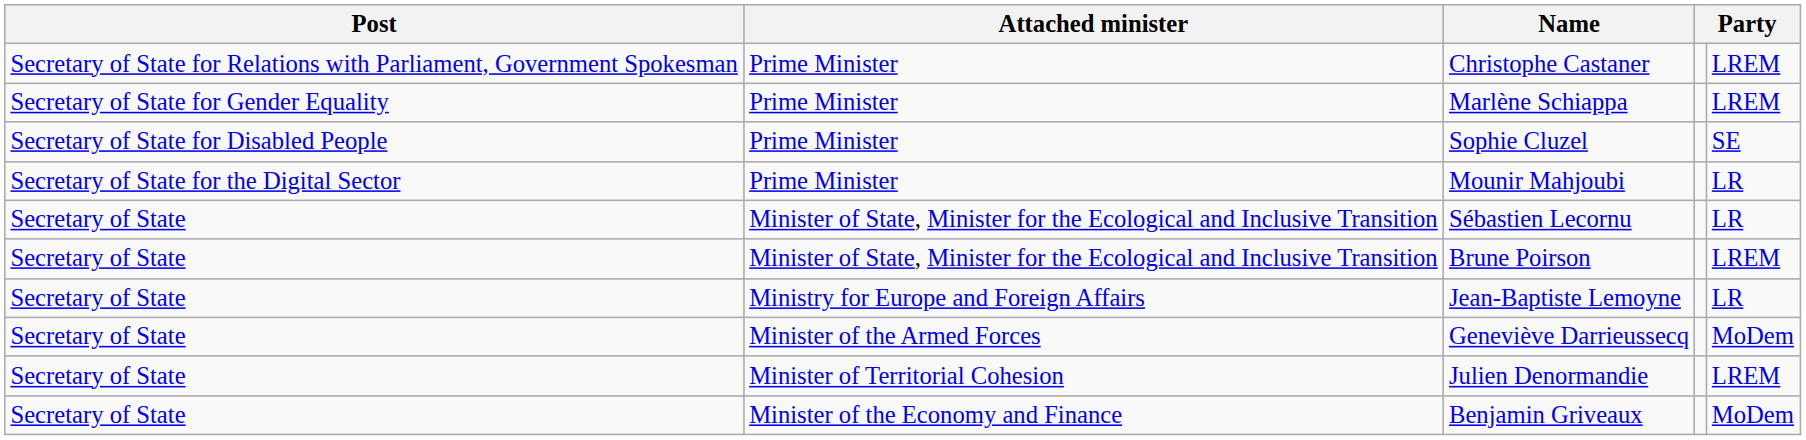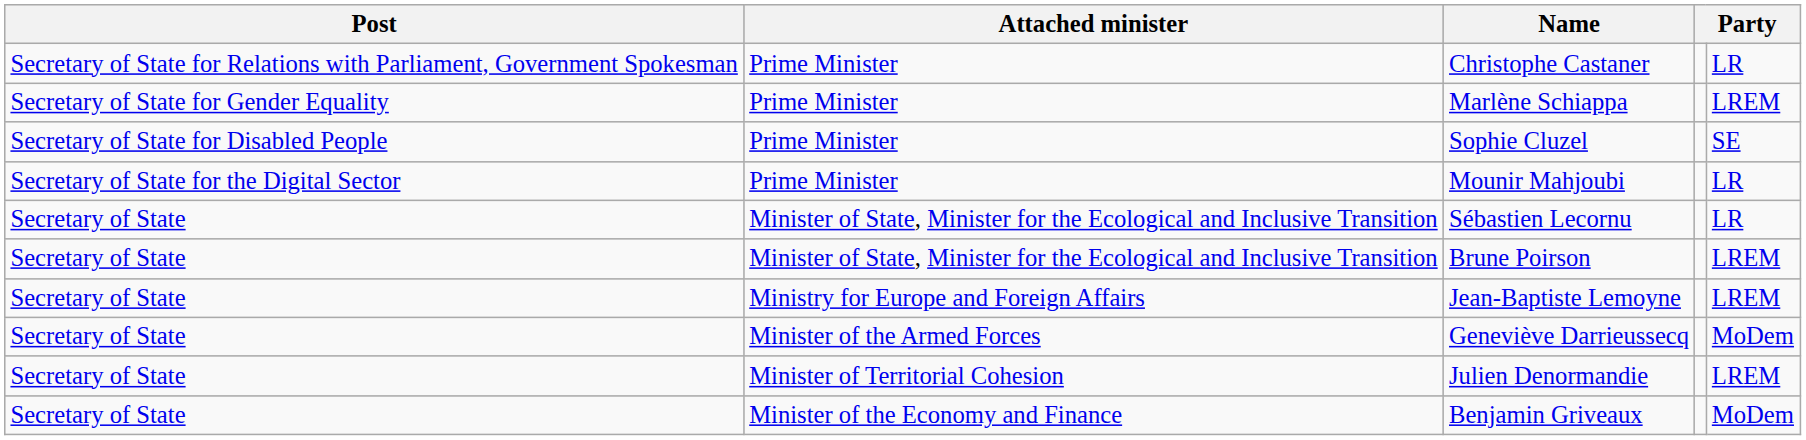(1746, 63) LREM -> (1728, 63) LR
(1728, 297) LR -> (1746, 297) LREM
